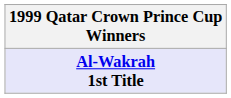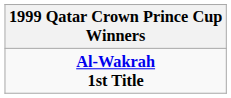(116, 70) lavender background -> (116, 70) no background
